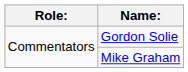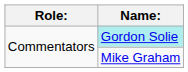(139, 36) no background -> (139, 36) paleturquoise background
